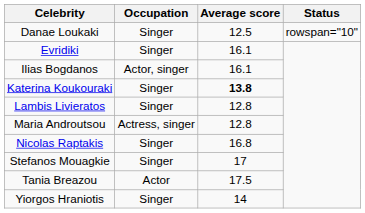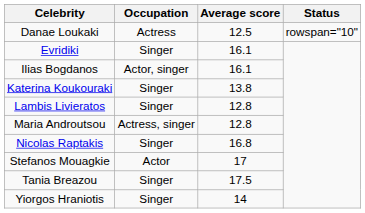(156, 32) Singer -> (156, 32) Actress
(240, 87) bold -> (240, 87) normal
(156, 161) Singer -> (156, 161) Actor
(156, 180) Actor -> (156, 180) Singer
